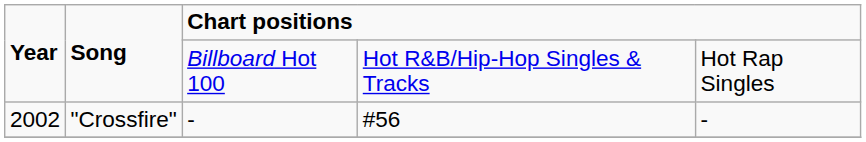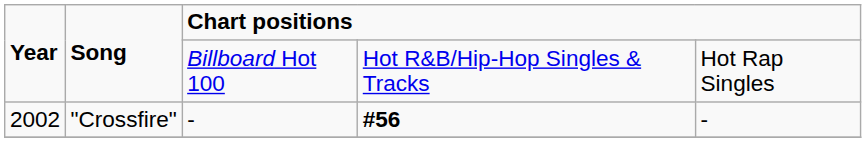(382, 119) normal -> (382, 119) bold
